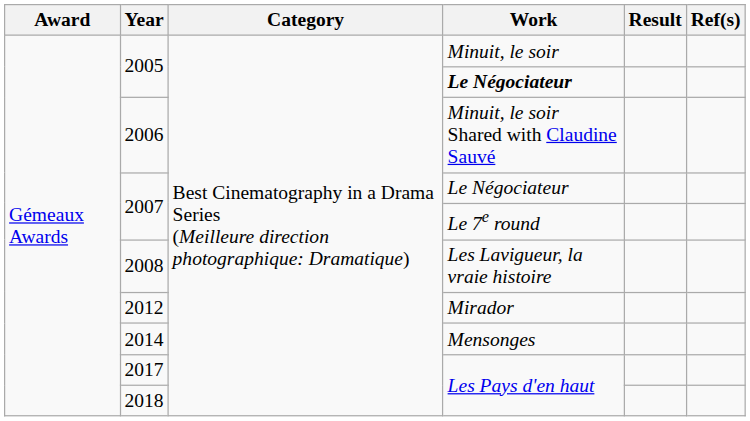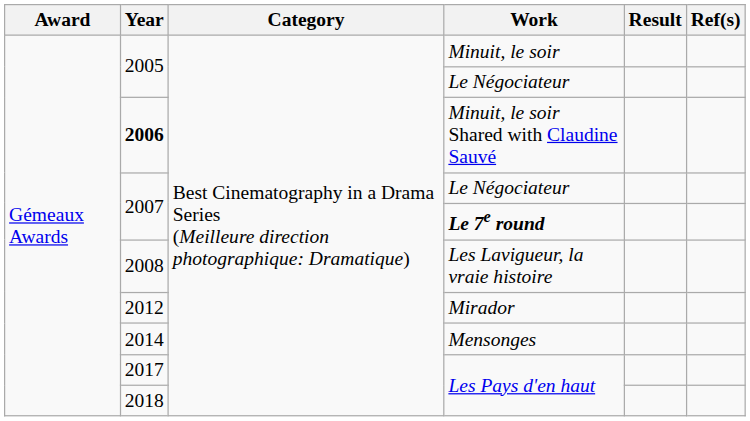(510, 81) bold -> (509, 81) normal
(144, 134) normal -> (144, 134) bold
(494, 221) normal -> (496, 221) bold
